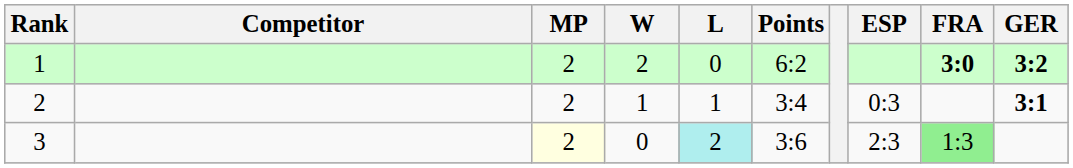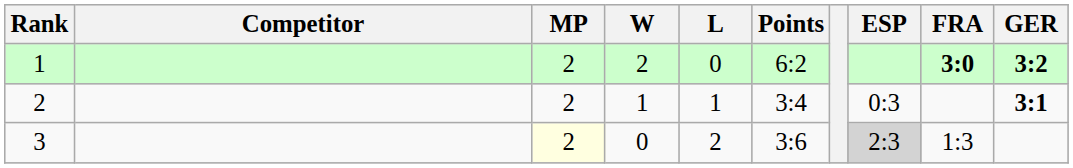(716, 142) paleturquoise background -> (716, 142) no background
(884, 142) no background -> (884, 142) lightgrey background
(958, 142) lightgreen background -> (958, 142) no background
